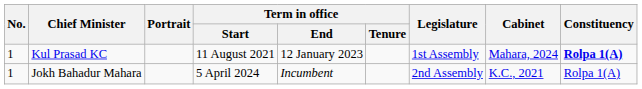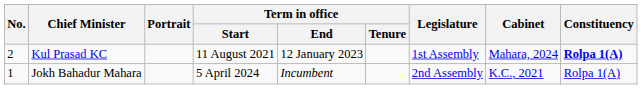(10, 53) 1 -> (10, 53) 2
